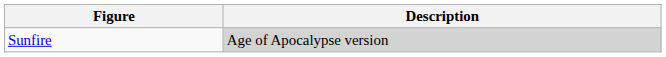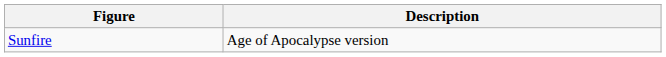(308, 39) lightgrey background -> (308, 39) no background
